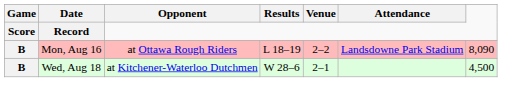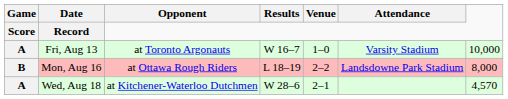+ row: (71, 49)
(481, 49) 8,090 -> (484, 67) 8,000
(21, 67) B -> (21, 85) A
(481, 67) 4,500 -> (484, 85) 4,570
